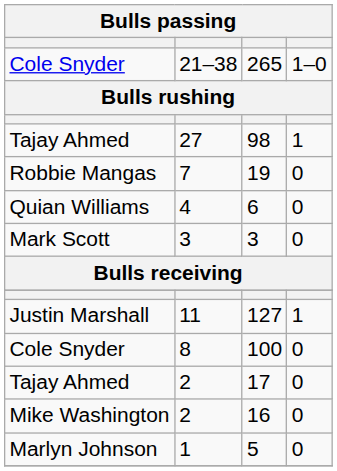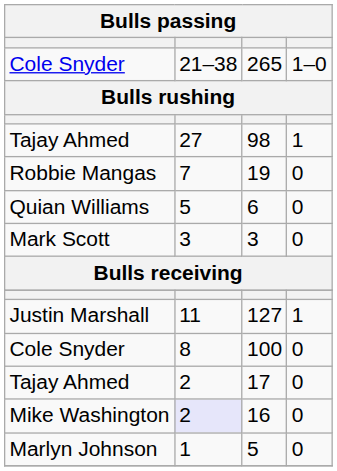(185, 206) 4 -> (185, 206) 5
(185, 415) no background -> (185, 415) lavender background
